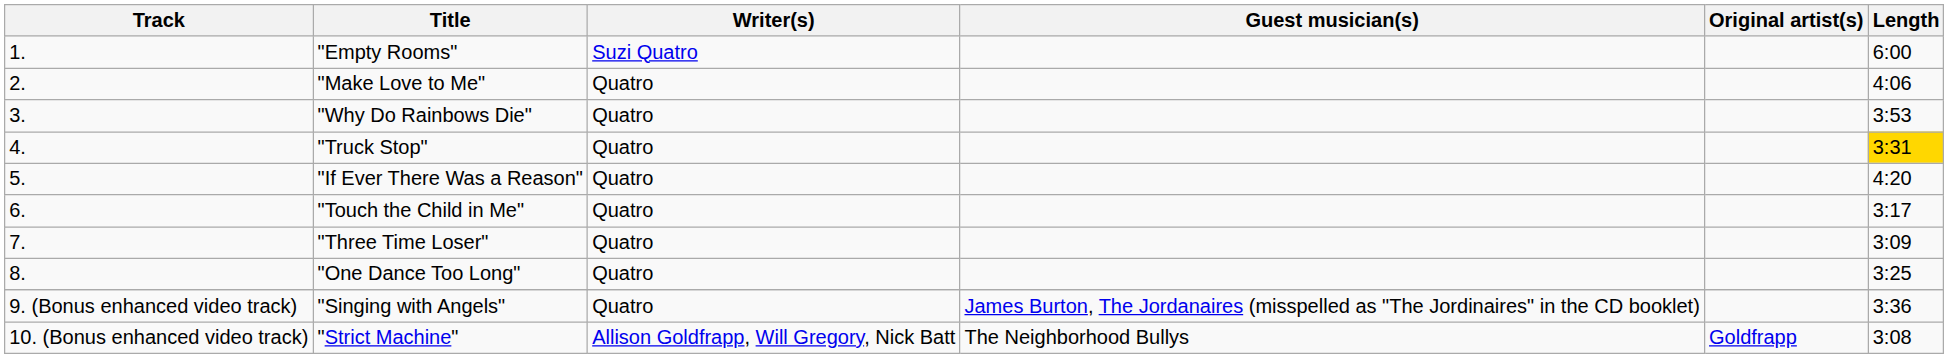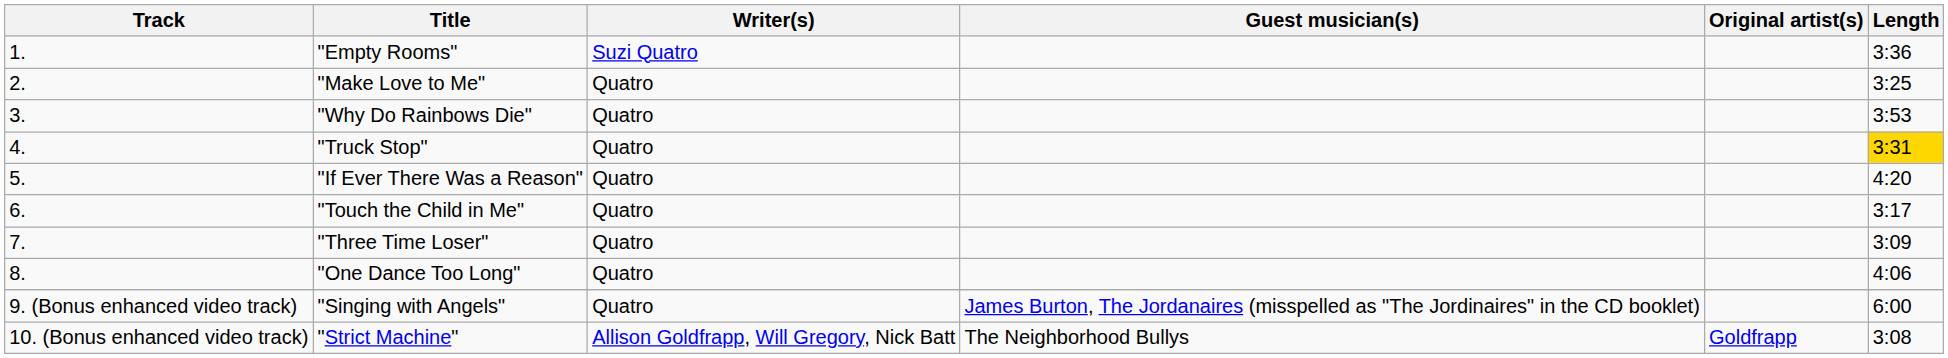(1892, 52) 6:00 -> (1892, 52) 3:36
(1892, 83) 4:06 -> (1892, 83) 3:25
(1892, 274) 3:25 -> (1892, 274) 4:06
(1892, 305) 3:36 -> (1892, 305) 6:00
